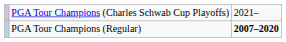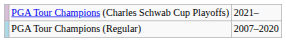(256, 29) bold -> (256, 29) normal
